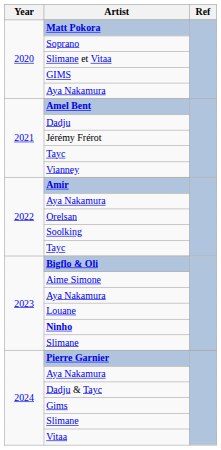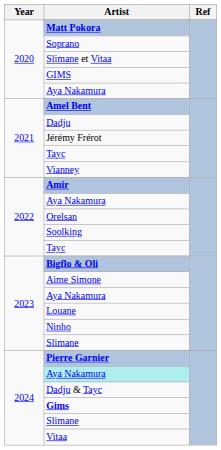(59, 327) bold -> (59, 327) normal
(76, 374) no background -> (76, 374) paleturquoise background
(57, 405) normal -> (57, 405) bold
